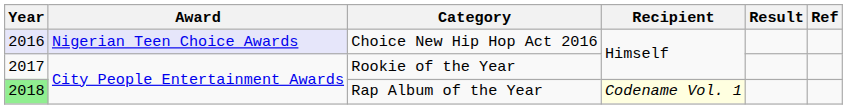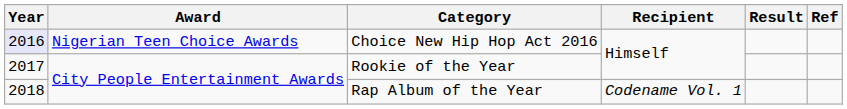(175, 42) lavender background -> (175, 42) no background
(26, 91) lightgreen background -> (26, 91) no background
(673, 91) lightyellow background -> (673, 91) no background
